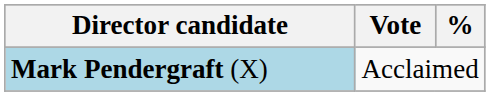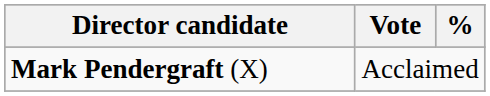(139, 68) lightblue background -> (139, 68) no background
